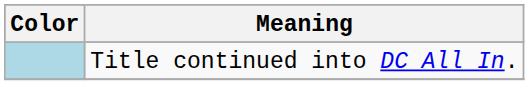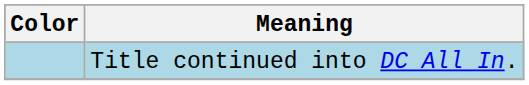(304, 61) no background -> (304, 61) lightblue background
